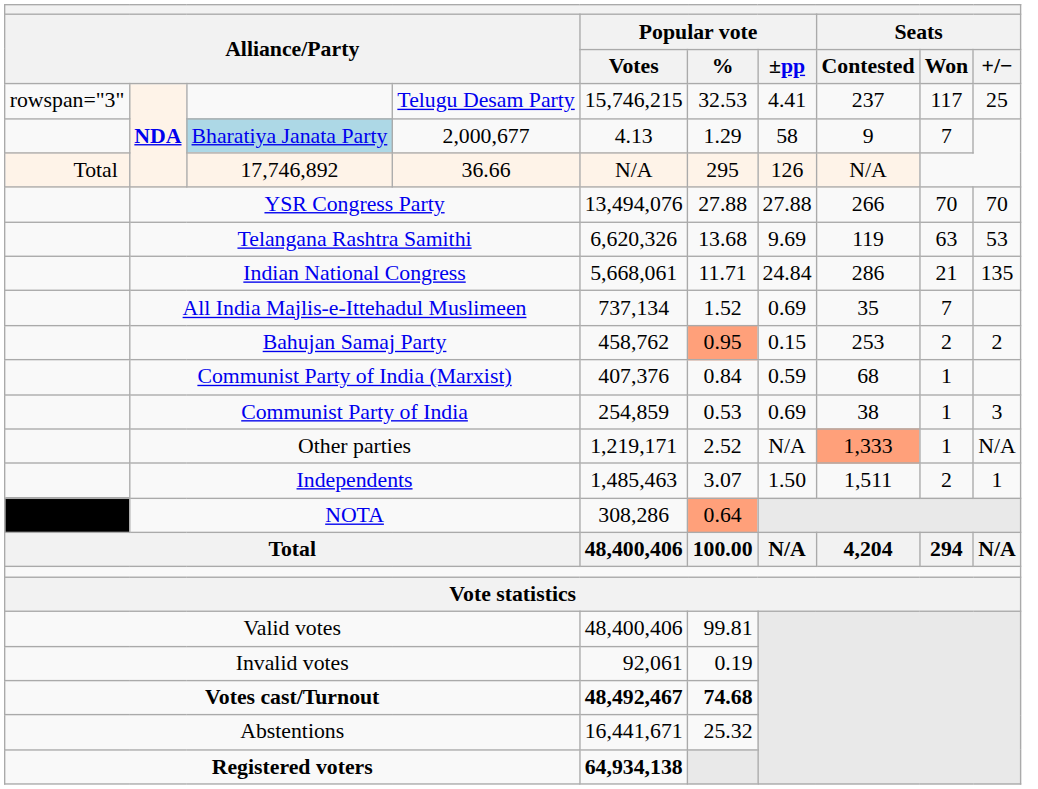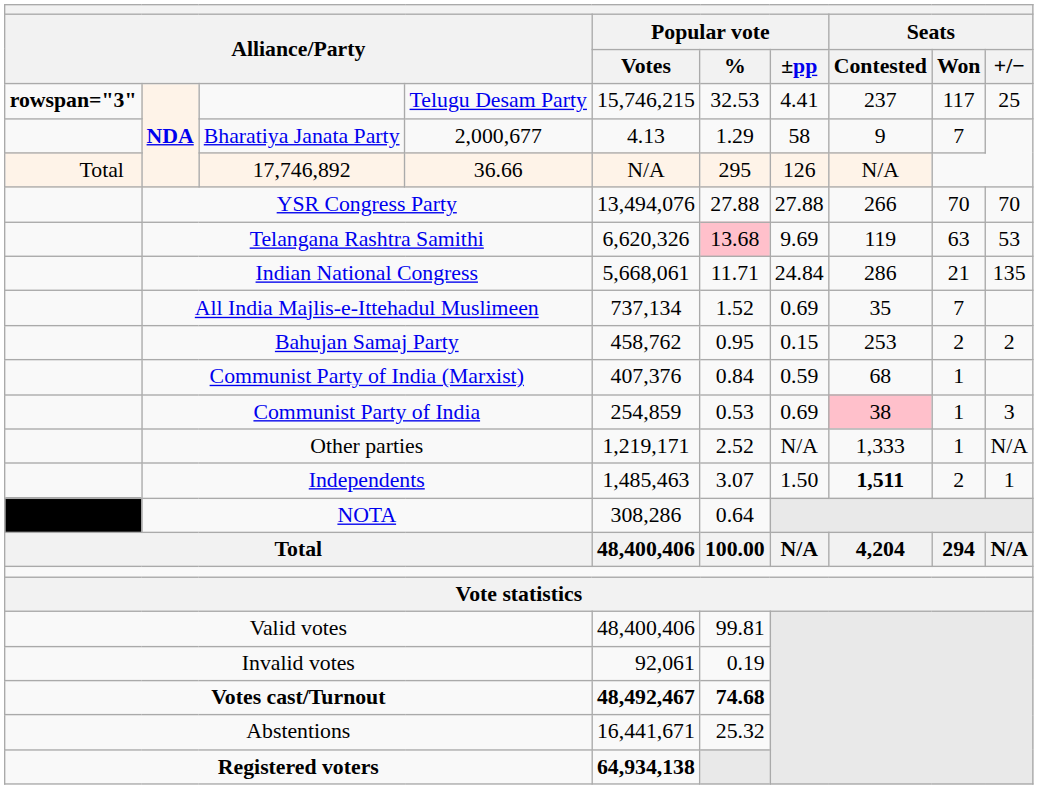(67, 100) normal -> (73, 100) bold
(289, 135) lightblue background -> (302, 135) no background
(723, 238) no background -> (735, 238) pink background
(723, 342) lightsalmon background -> (735, 342) no background
(868, 411) no background -> (880, 411) pink background
(868, 445) lightsalmon background -> (880, 445) no background
(868, 480) normal -> (880, 480) bold
(723, 514) lightsalmon background -> (735, 514) no background
